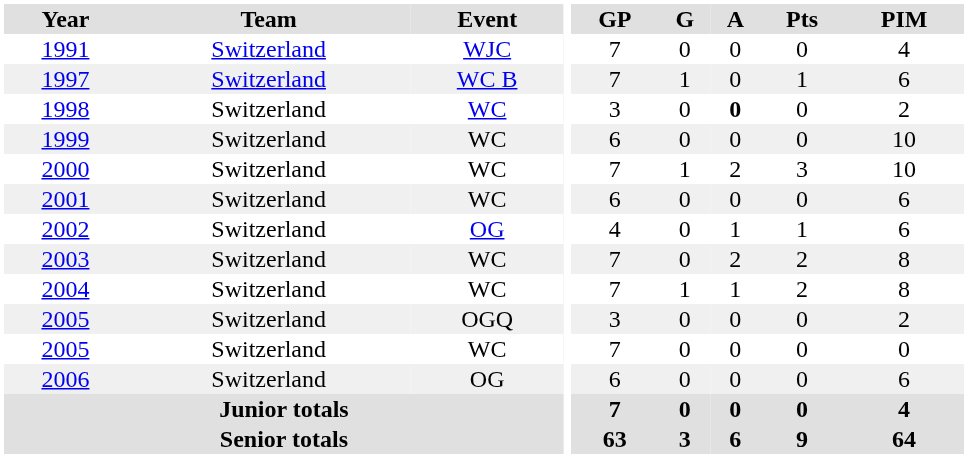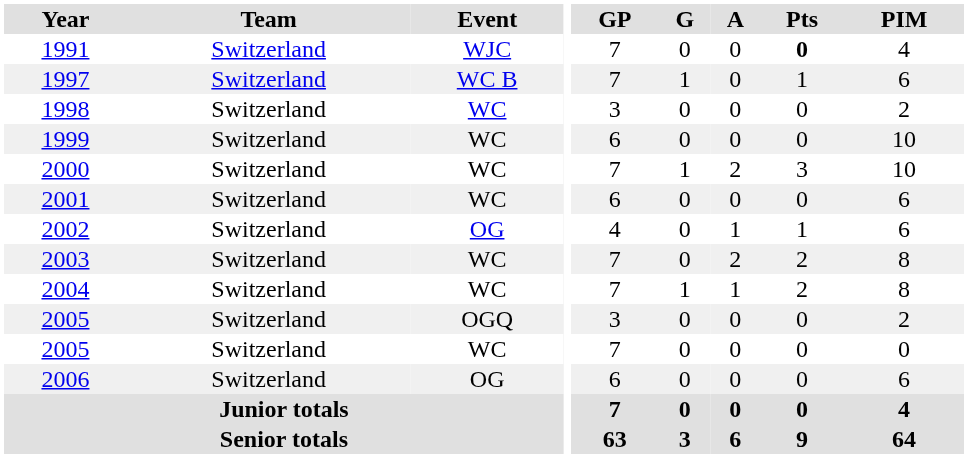(802, 48) normal -> (802, 48) bold
(735, 108) bold -> (735, 108) normal
